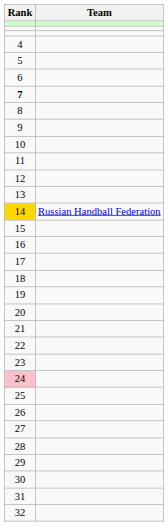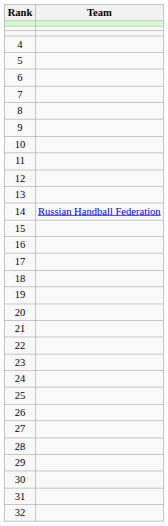(20, 94) bold -> (20, 94) normal
(20, 211) gold background -> (20, 211) no background
(20, 379) pink background -> (20, 379) no background
